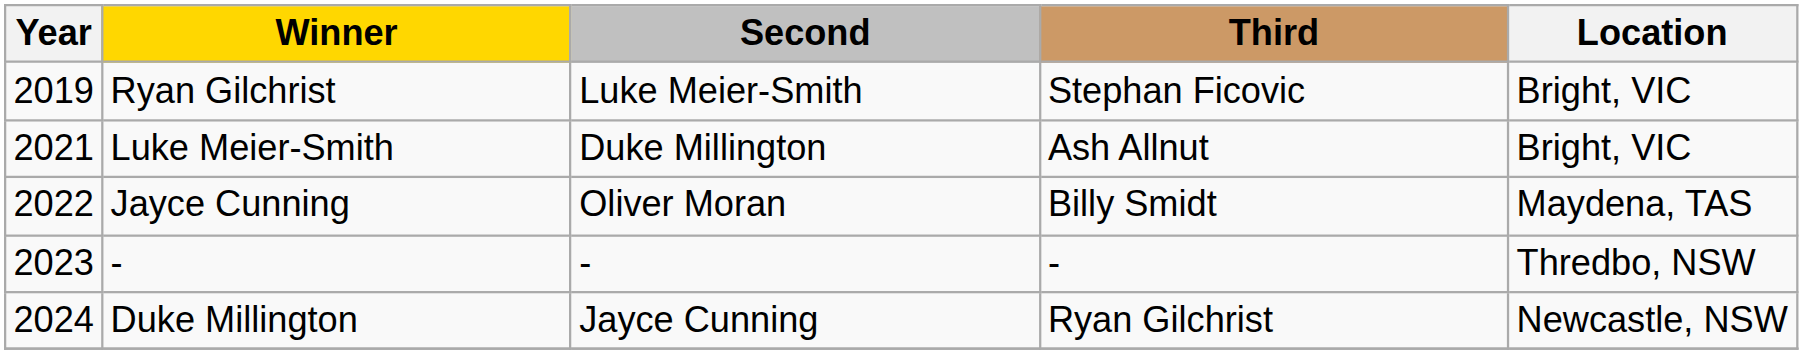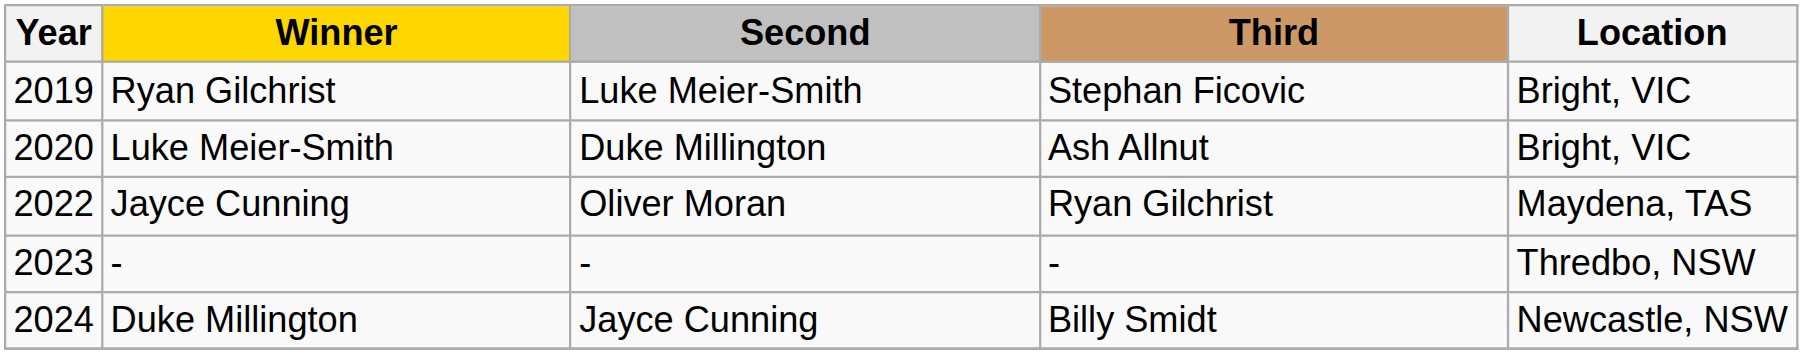(54, 147) 2021 -> (54, 147) 2020
(1132, 205) Billy Smidt -> (1160, 205) Ryan Gilchrist
(1160, 319) Ryan Gilchrist -> (1132, 319) Billy Smidt
